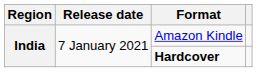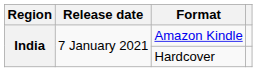(187, 56) bold -> (185, 56) normal
